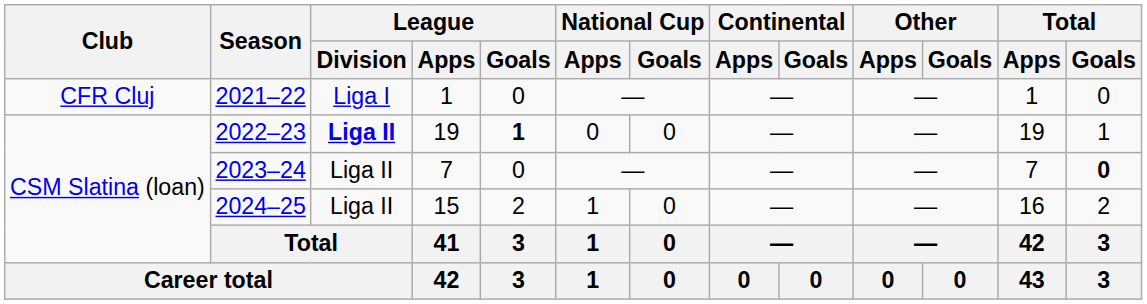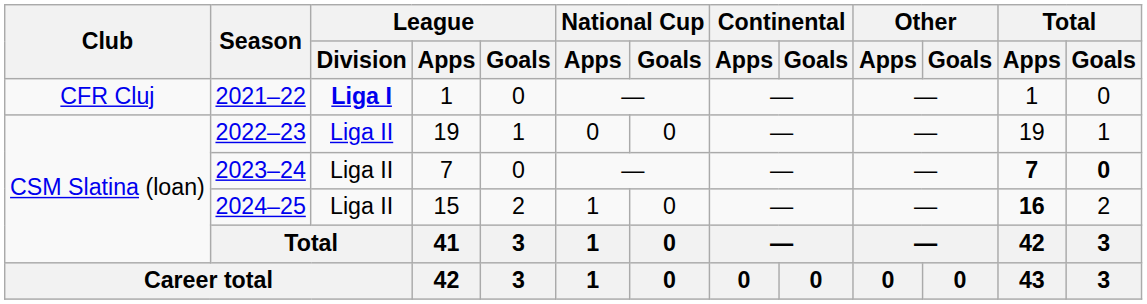(362, 96) normal -> (362, 96) bold
(362, 133) bold -> (362, 133) normal
(518, 133) bold -> (518, 133) normal
(1032, 170) normal -> (1032, 170) bold
(1032, 206) normal -> (1032, 206) bold
